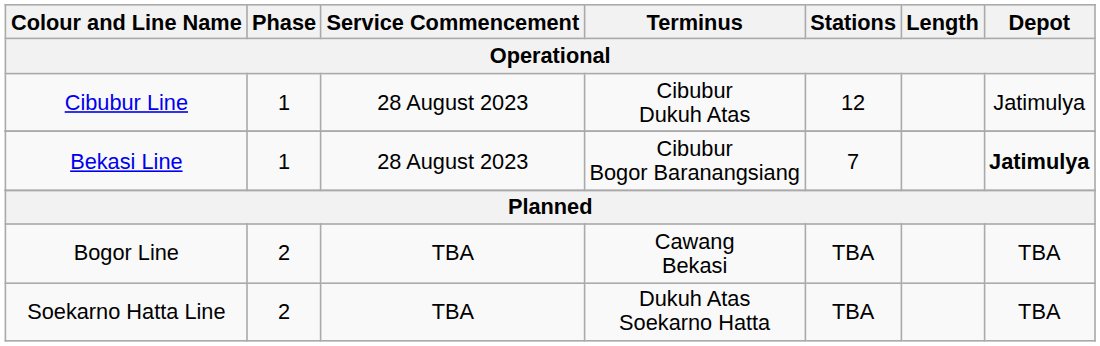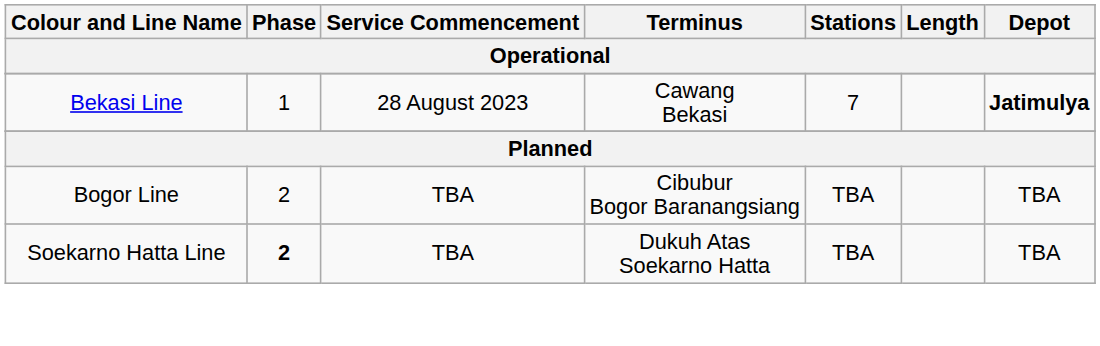- row: (126, 103)
(695, 161) Cibubur Bogor Baranangsiang -> (695, 103) Cawang Bekasi
(695, 253) Cawang Bekasi -> (695, 195) Cibubur Bogor Baranangsiang
(284, 312) normal -> (284, 253) bold
